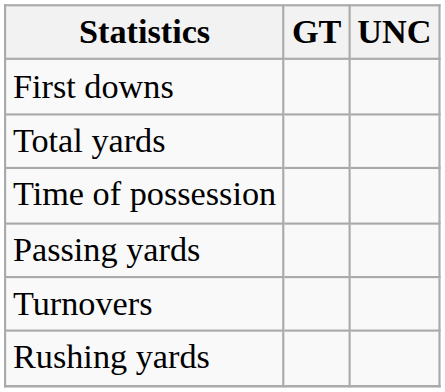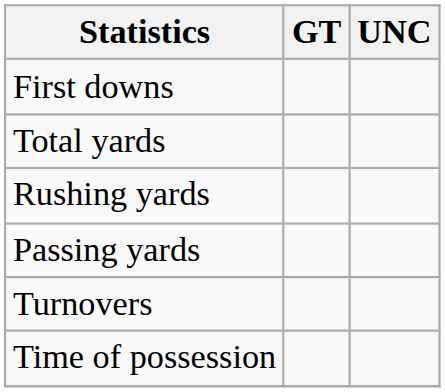rows swapped: (111, 357) <-> (145, 194)
